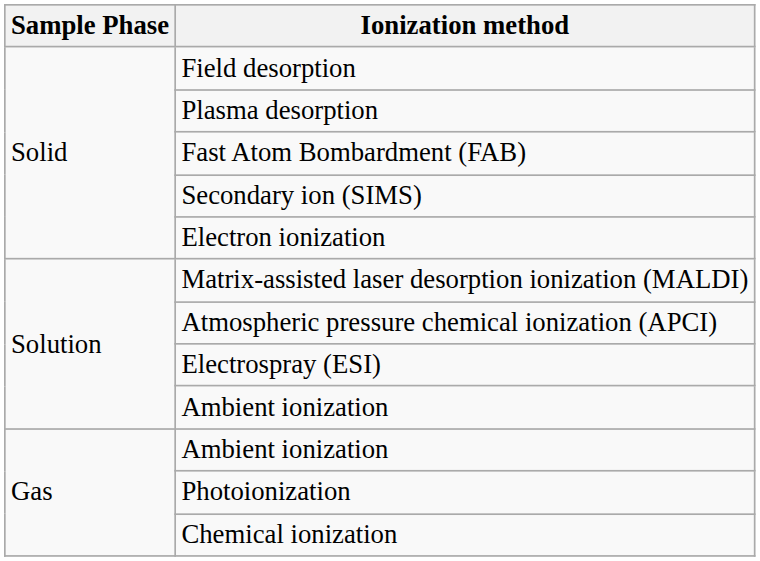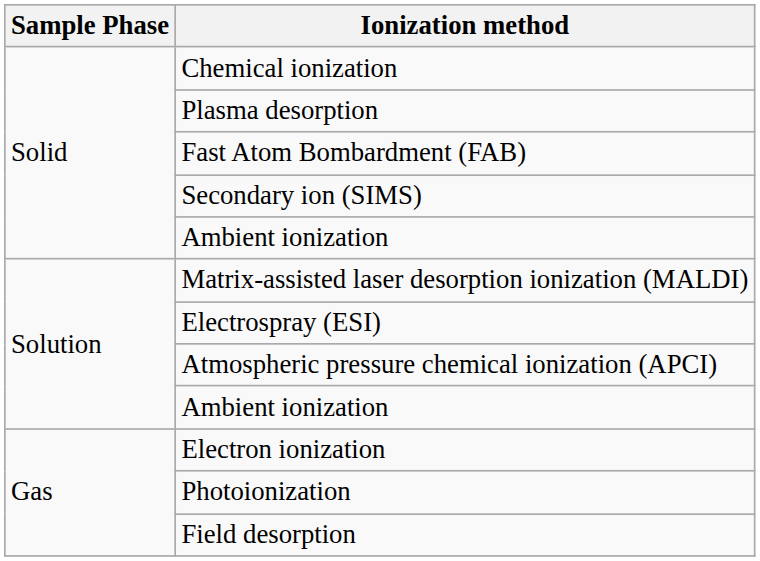(269, 68) Field desorption -> (289, 68) Chemical ionization
(283, 237) Electron ionization -> (285, 237) Ambient ionization
(449, 322) Atmospheric pressure chemical ionization (APCI) -> (281, 322) Electrospray (ESI)
(281, 364) Electrospray (ESI) -> (449, 364) Atmospheric pressure chemical ionization (APCI)
(285, 449) Ambient ionization -> (283, 449) Electron ionization
(289, 534) Chemical ionization -> (269, 534) Field desorption
